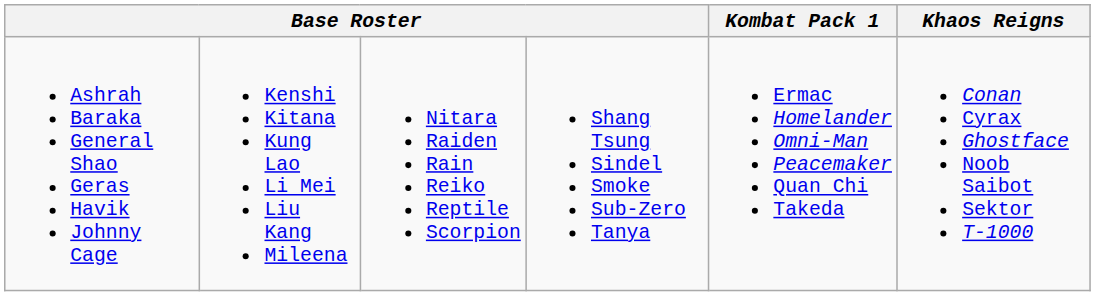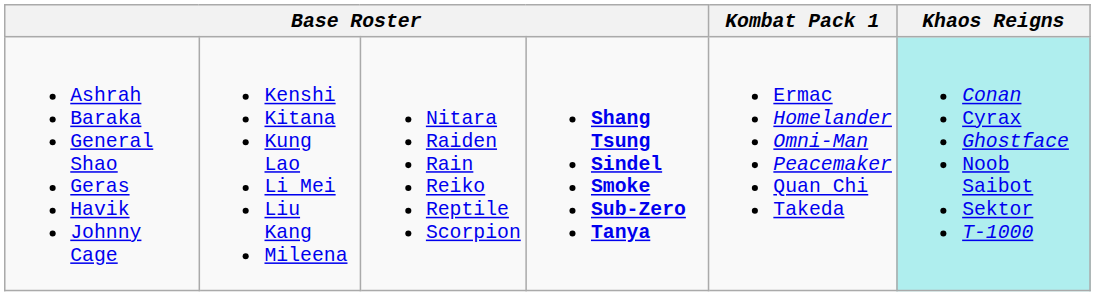(617, 175) normal -> (617, 175) bold
(993, 164) no background -> (993, 164) paleturquoise background
